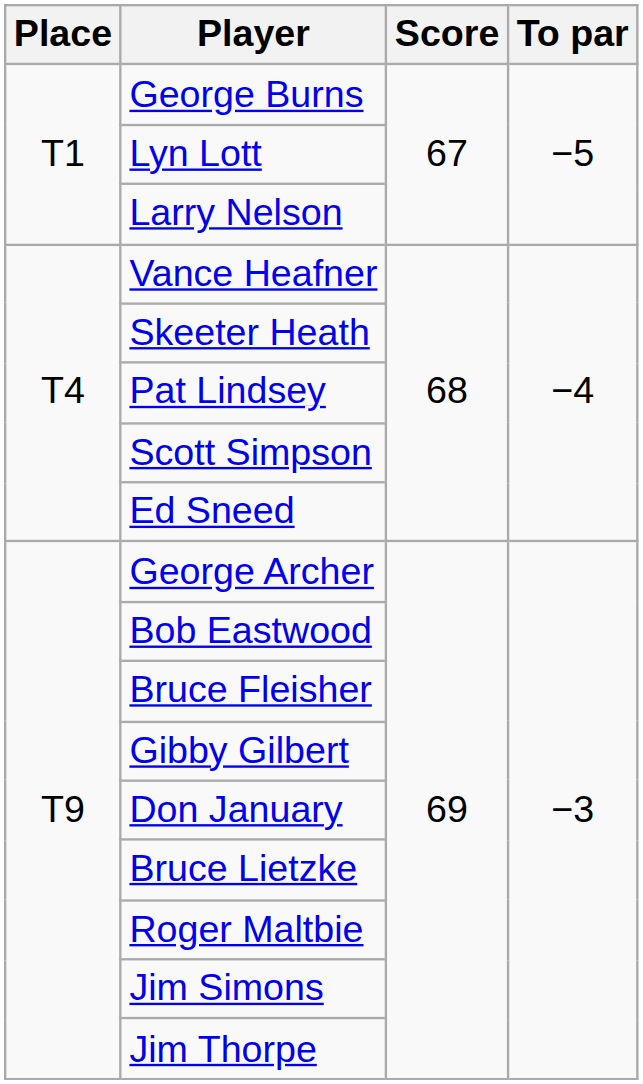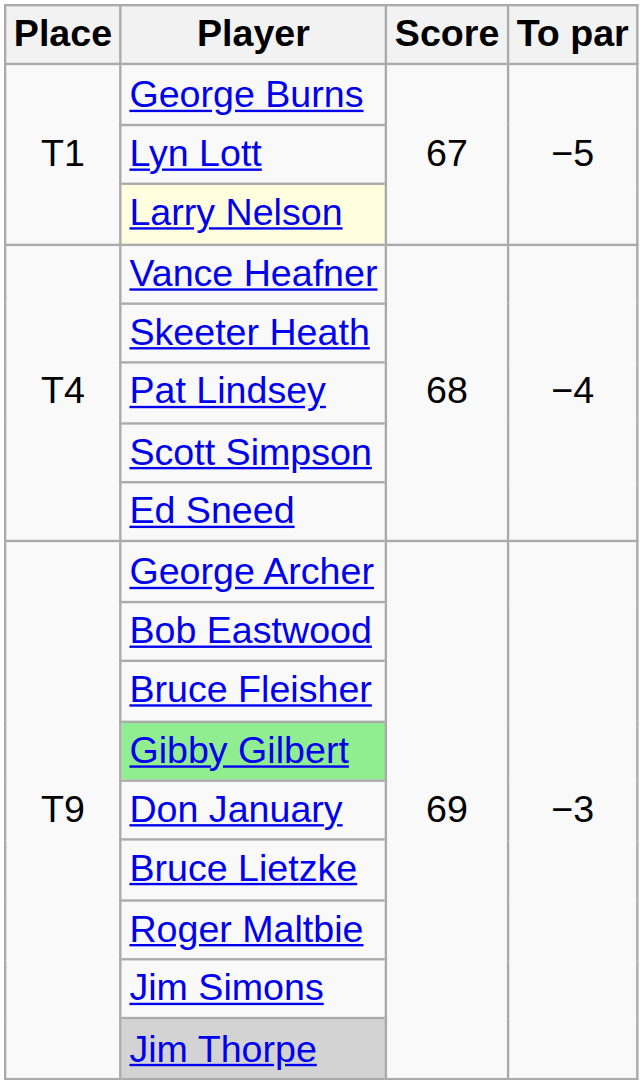(236, 213) no background -> (236, 213) lightyellow background
(239, 749) no background -> (239, 749) lightgreen background
(223, 1048) no background -> (223, 1048) lightgrey background
